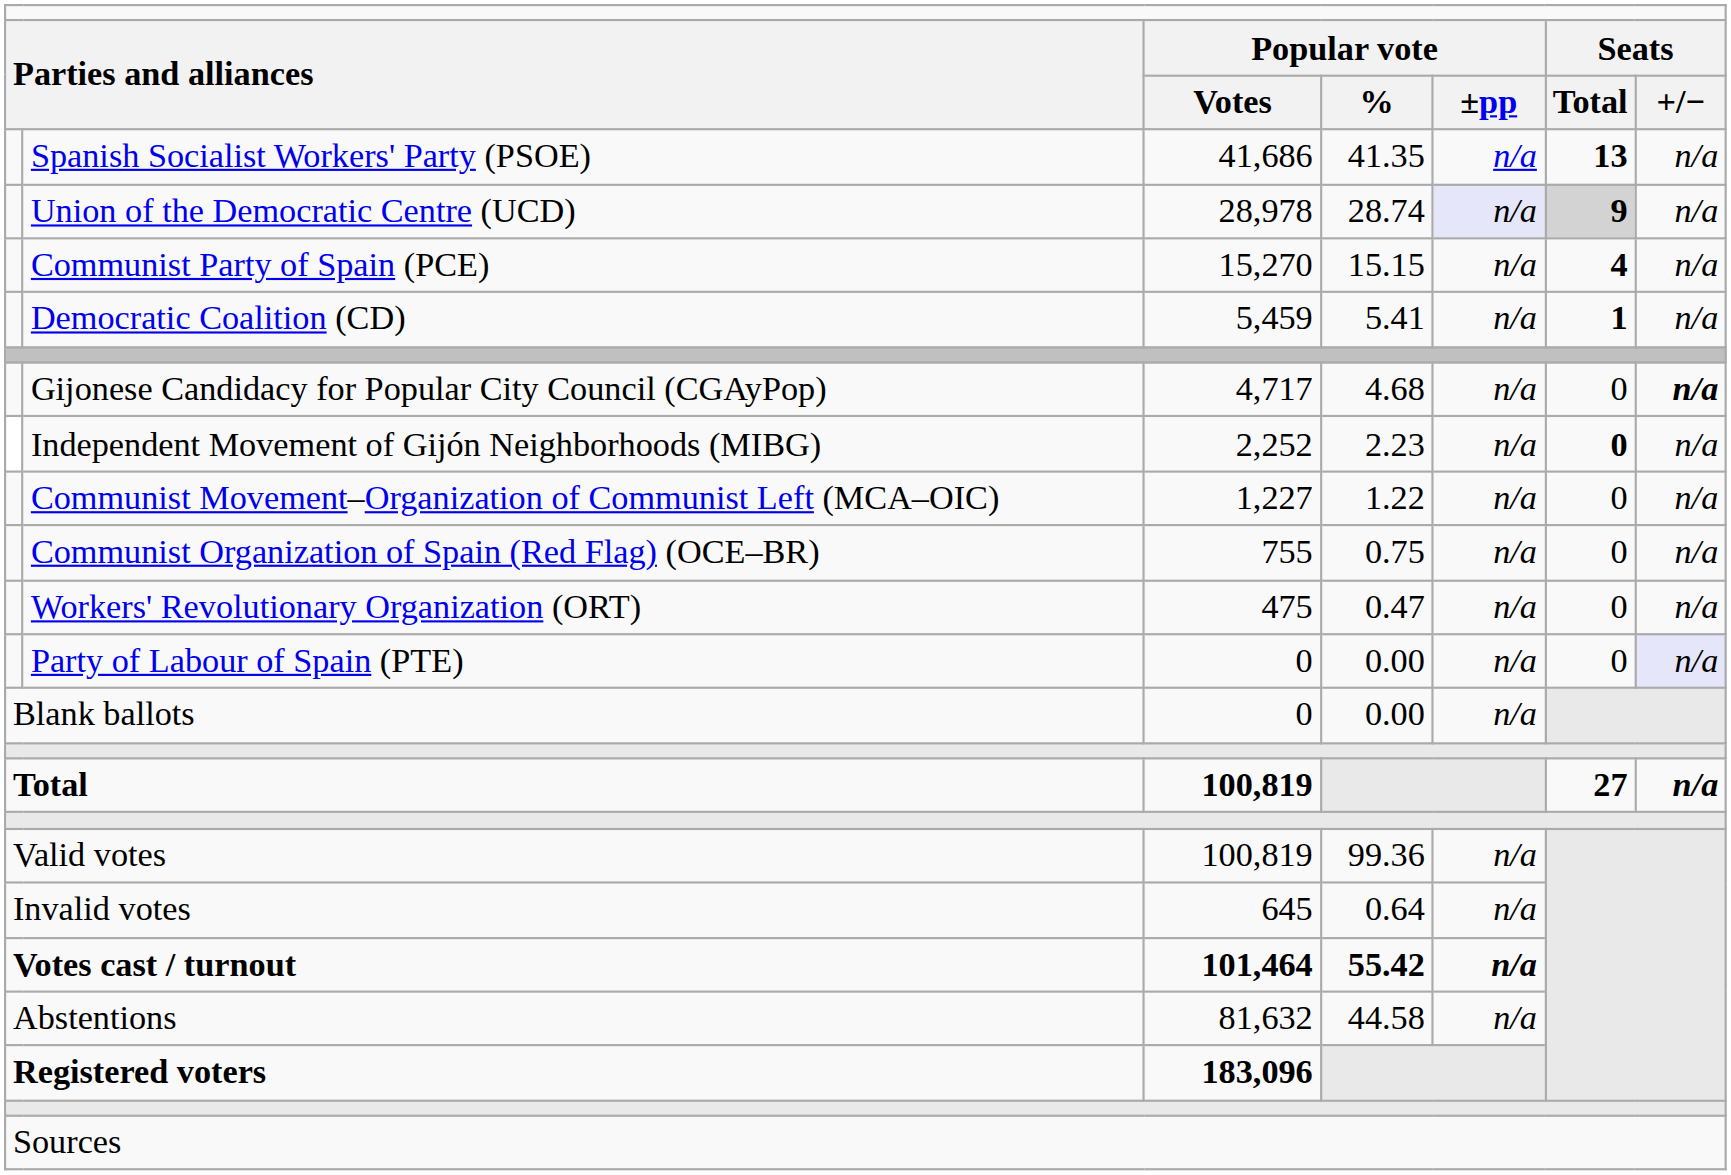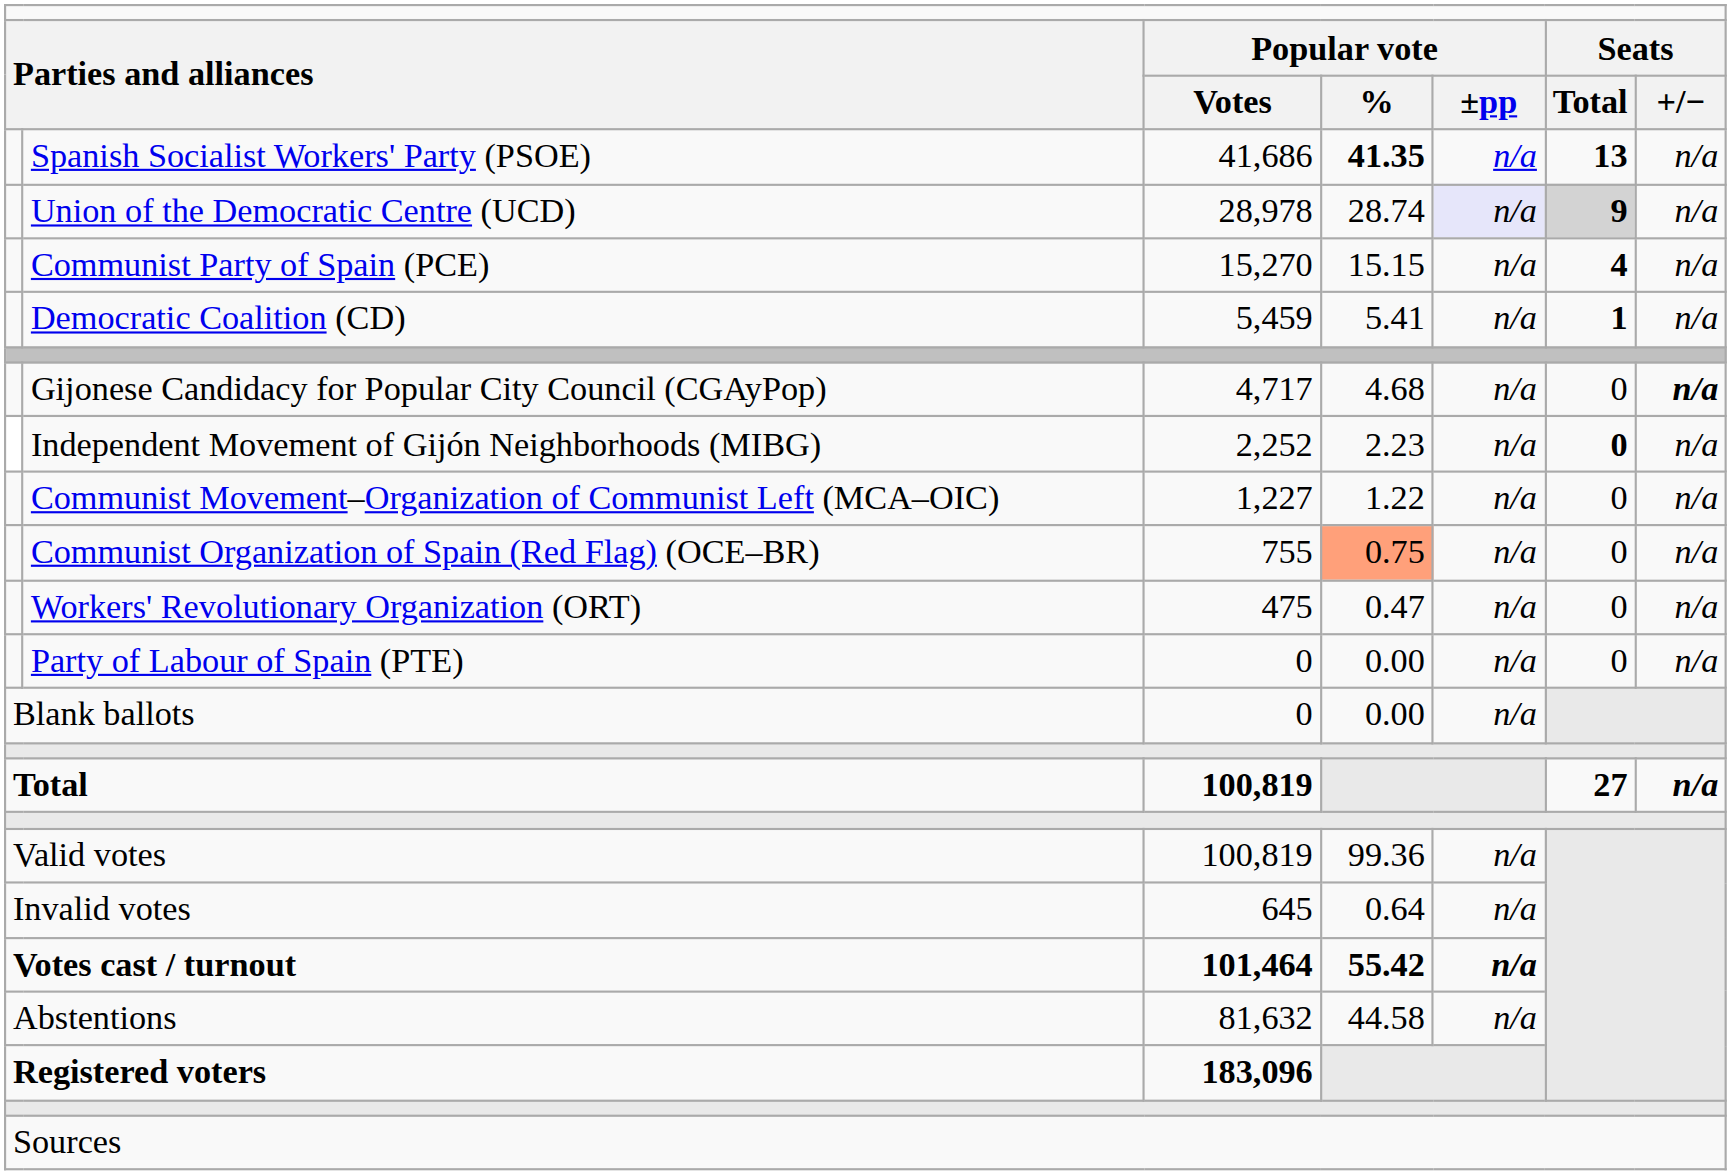(1386, 156) normal -> (1386, 156) bold
(1395, 551) no background -> (1395, 551) lightsalmon background
(1696, 660) lavender background -> (1696, 660) no background
